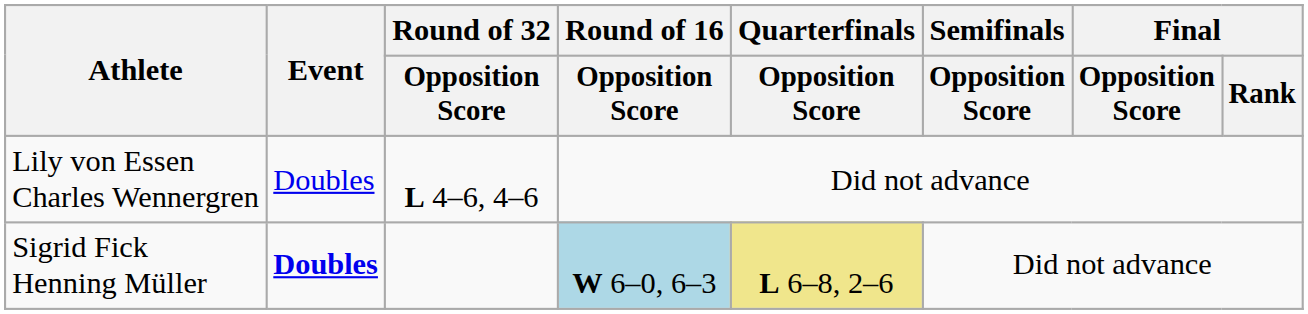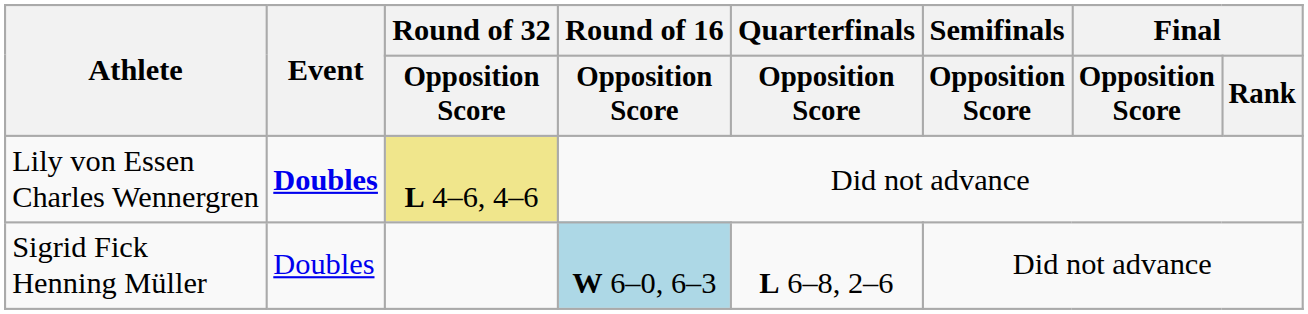(324, 179) normal -> (326, 179) bold
(471, 197) no background -> (471, 197) khaki background
(326, 265) bold -> (324, 265) normal
(826, 283) khaki background -> (826, 283) no background
